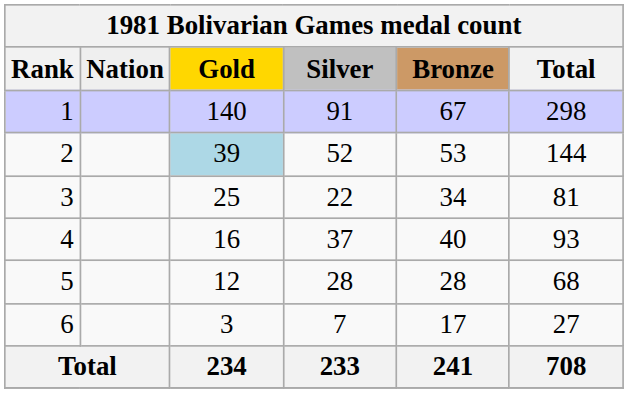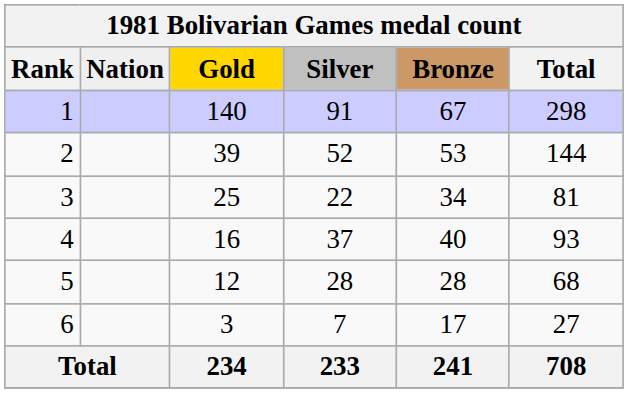(227, 153) lightblue background -> (227, 153) no background
